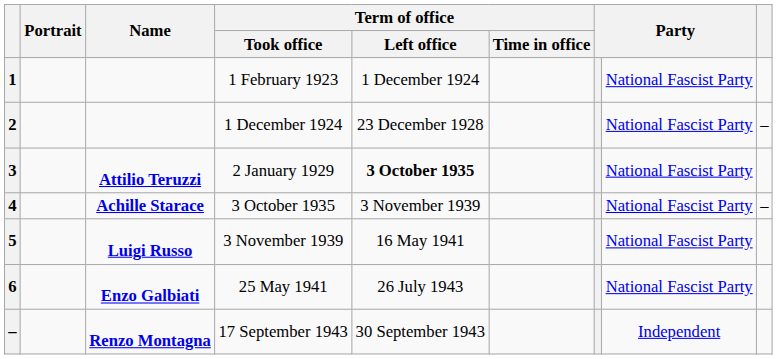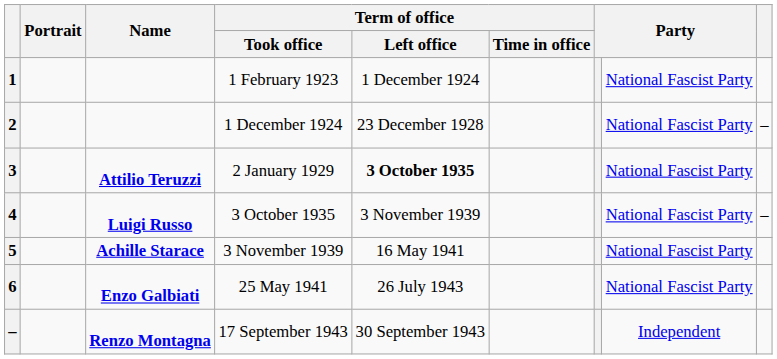(150, 205) Achille Starace -> (150, 224) Luigi Russo
(150, 250) Luigi Russo -> (150, 250) Achille Starace
